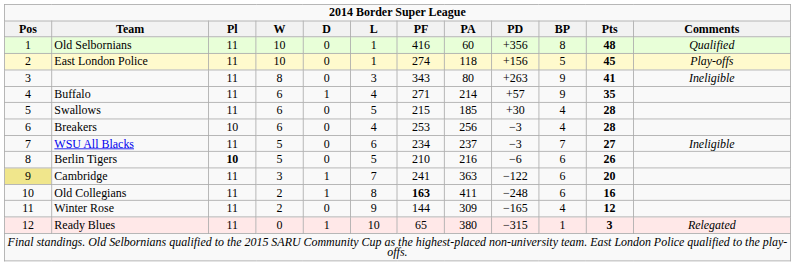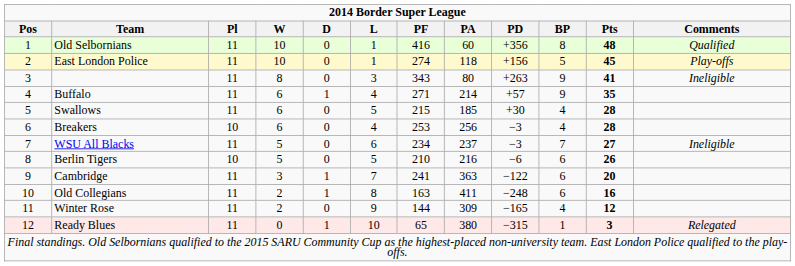(232, 160) bold -> (232, 160) normal
(28, 176) khaki background -> (28, 176) no background
(421, 192) bold -> (421, 192) normal
